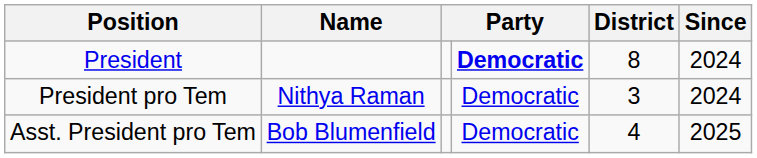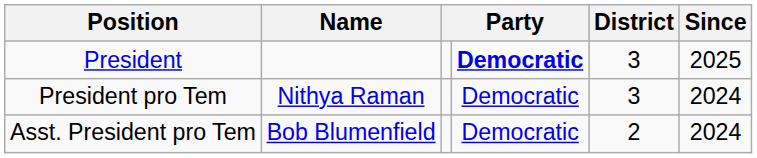(634, 59) 8 -> (634, 59) 3
(716, 59) 2024 -> (716, 59) 2025
(634, 133) 4 -> (634, 133) 2
(716, 133) 2025 -> (716, 133) 2024
